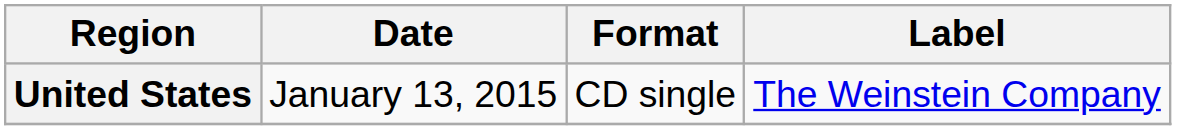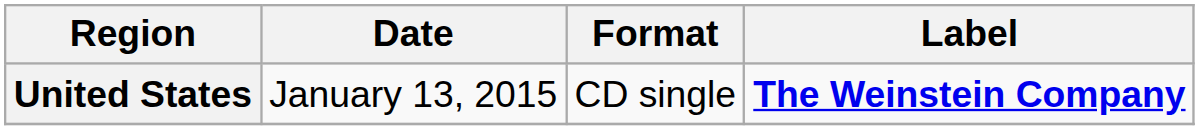(957, 93) normal -> (969, 93) bold
